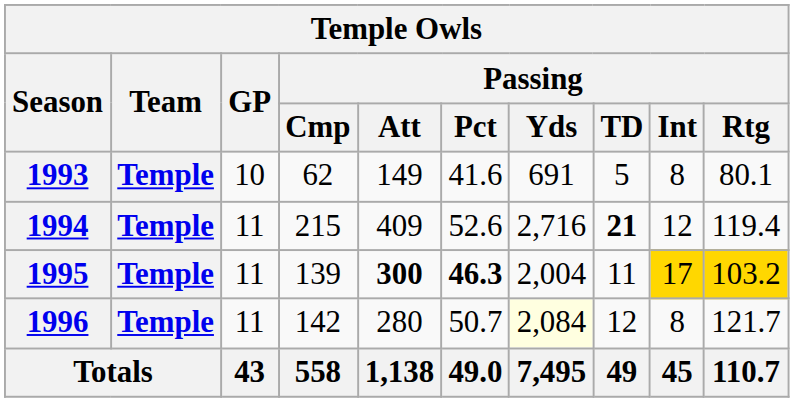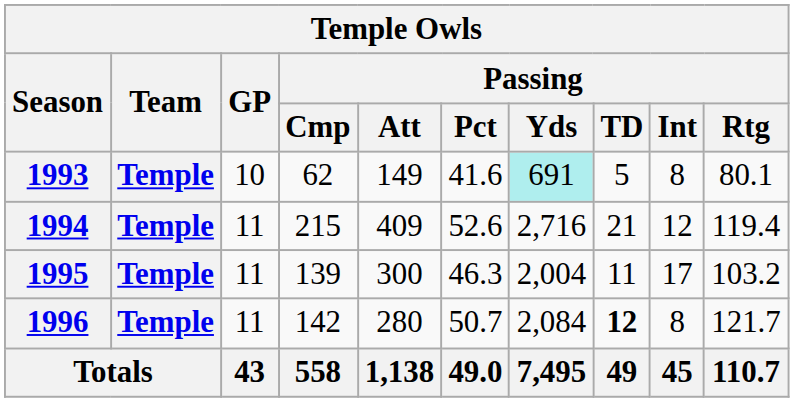(551, 175) no background -> (551, 175) paleturquoise background
(622, 224) bold -> (622, 224) normal
(399, 273) bold -> (399, 273) normal
(475, 273) bold -> (475, 273) normal
(677, 273) gold background -> (677, 273) no background
(746, 273) gold background -> (746, 273) no background
(551, 322) lightyellow background -> (551, 322) no background
(622, 322) normal -> (622, 322) bold
